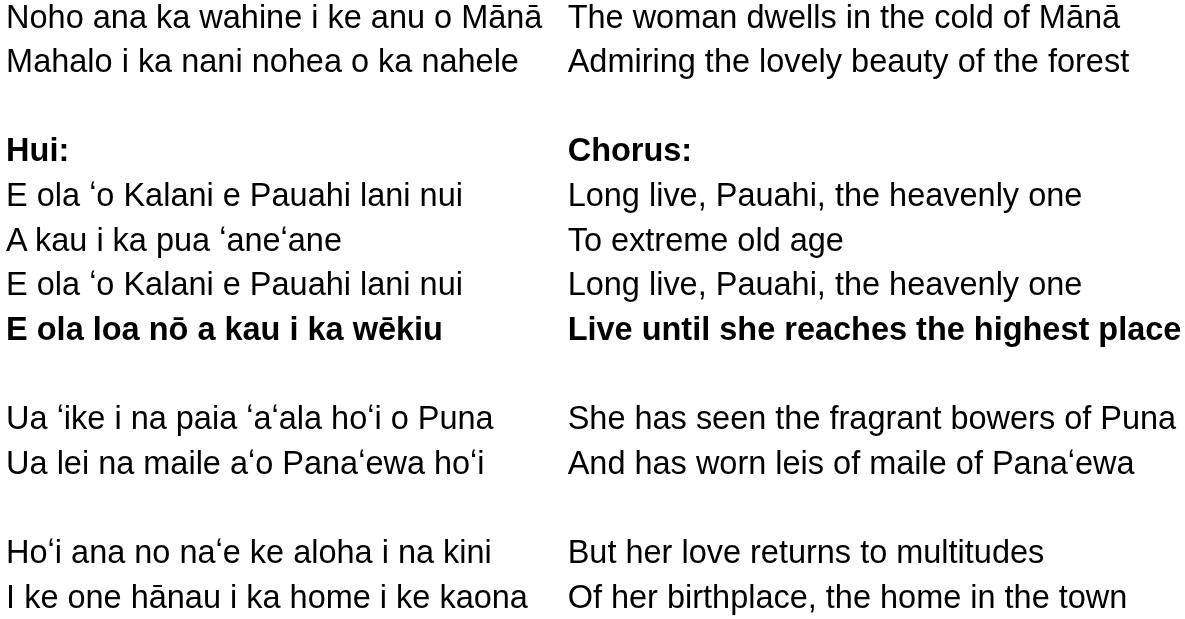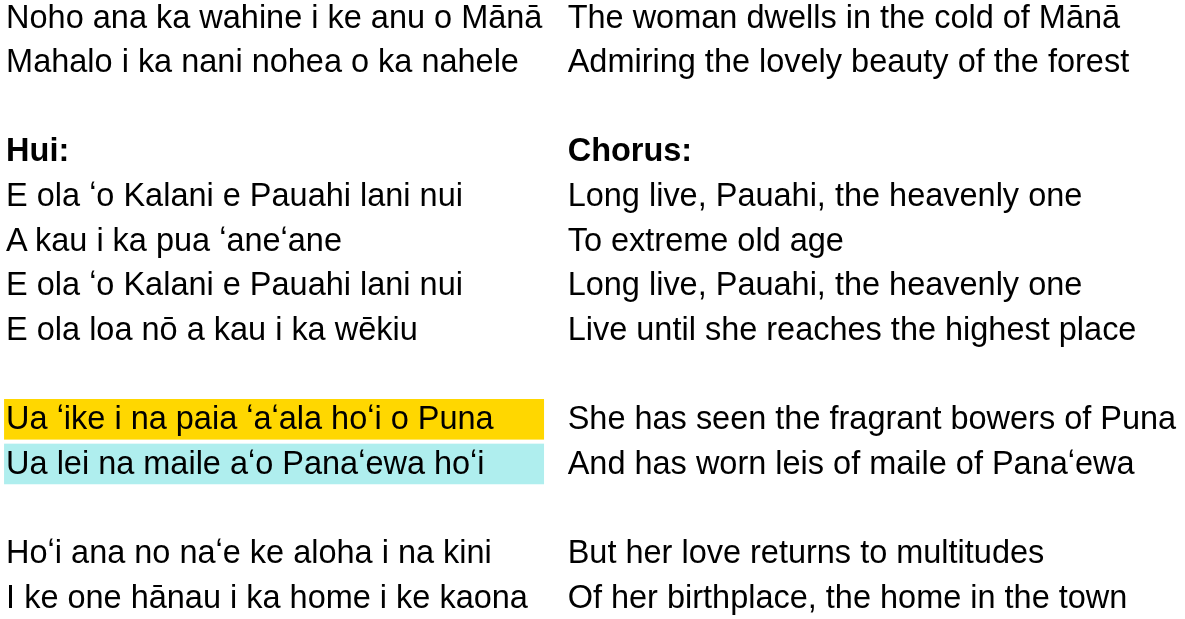(225, 329) bold -> (212, 329) normal
(875, 329) bold -> (852, 329) normal
(250, 418) no background -> (250, 418) gold background
(245, 463) no background -> (245, 463) paleturquoise background
